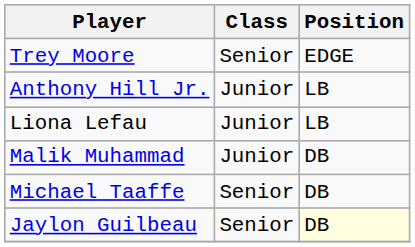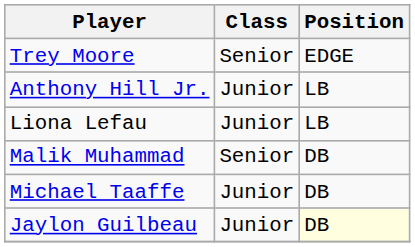(257, 157) Junior -> (257, 157) Senior
(257, 191) Senior -> (257, 191) Junior
(257, 225) Senior -> (257, 225) Junior
